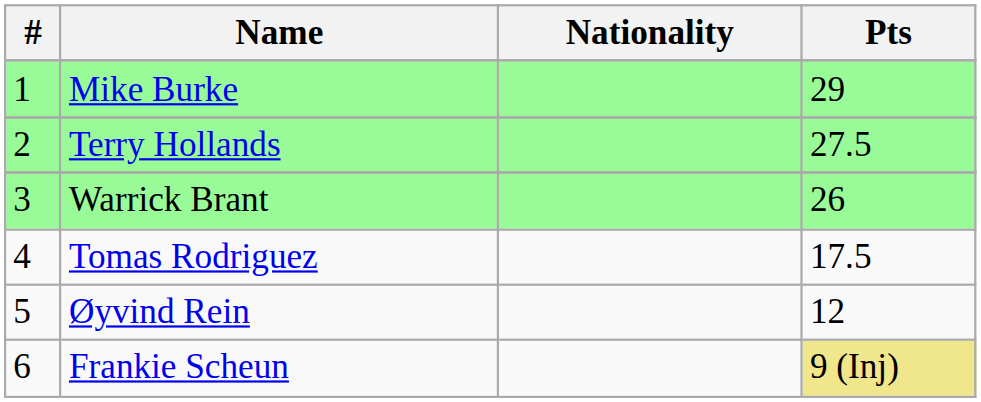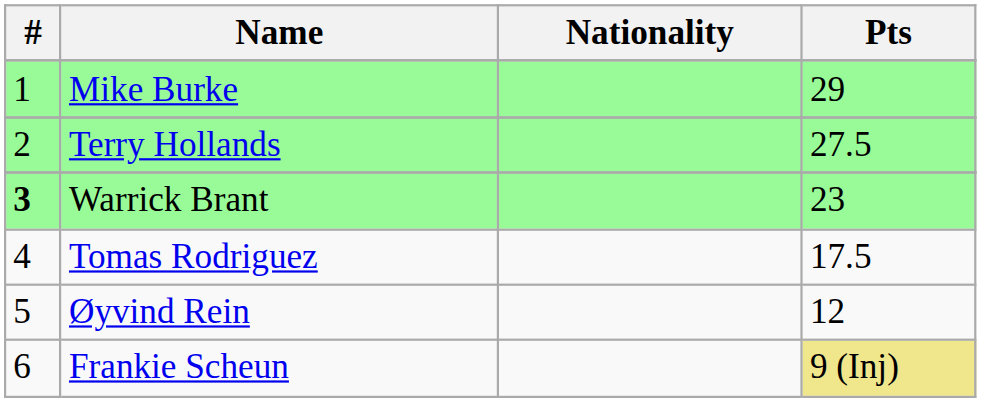(22, 200) normal -> (22, 200) bold
(828, 200) 26 -> (828, 200) 23
